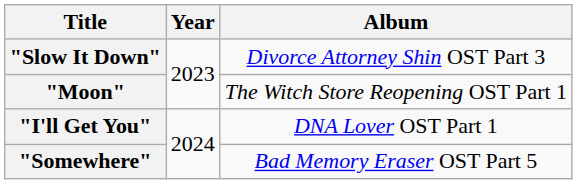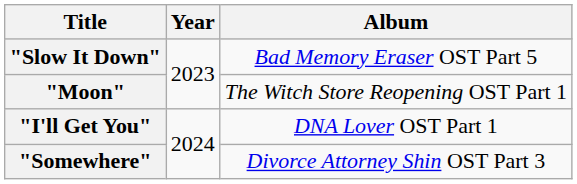(396, 56) Divorce Attorney Shin OST Part 3 -> (396, 56) Bad Memory Eraser OST Part 5
(396, 160) Bad Memory Eraser OST Part 5 -> (396, 160) Divorce Attorney Shin OST Part 3
